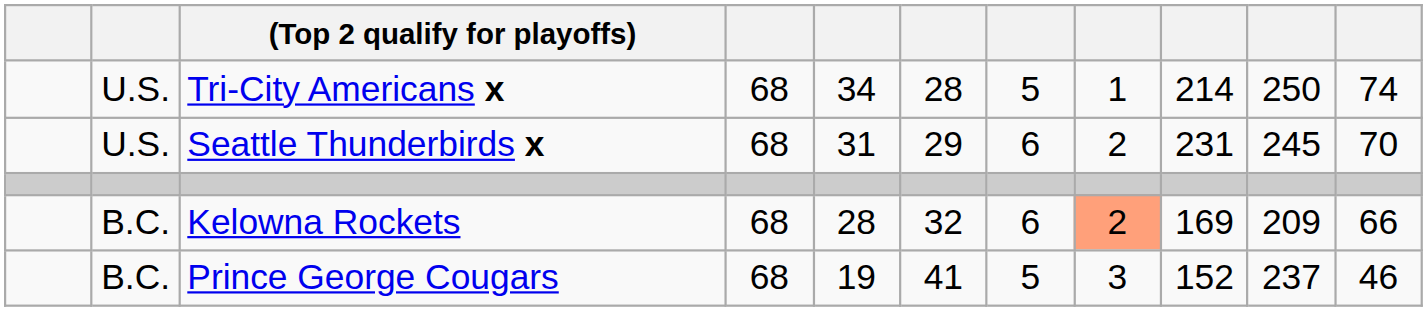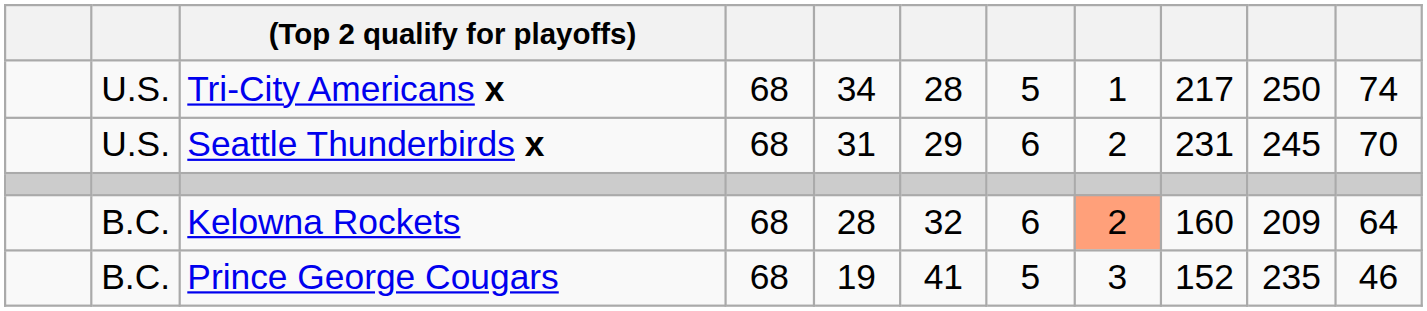(1204, 88) 214 -> (1204, 88) 217
(1204, 221) 169 -> (1204, 221) 160
(1378, 221) 66 -> (1378, 221) 64
(1291, 277) 237 -> (1291, 277) 235
